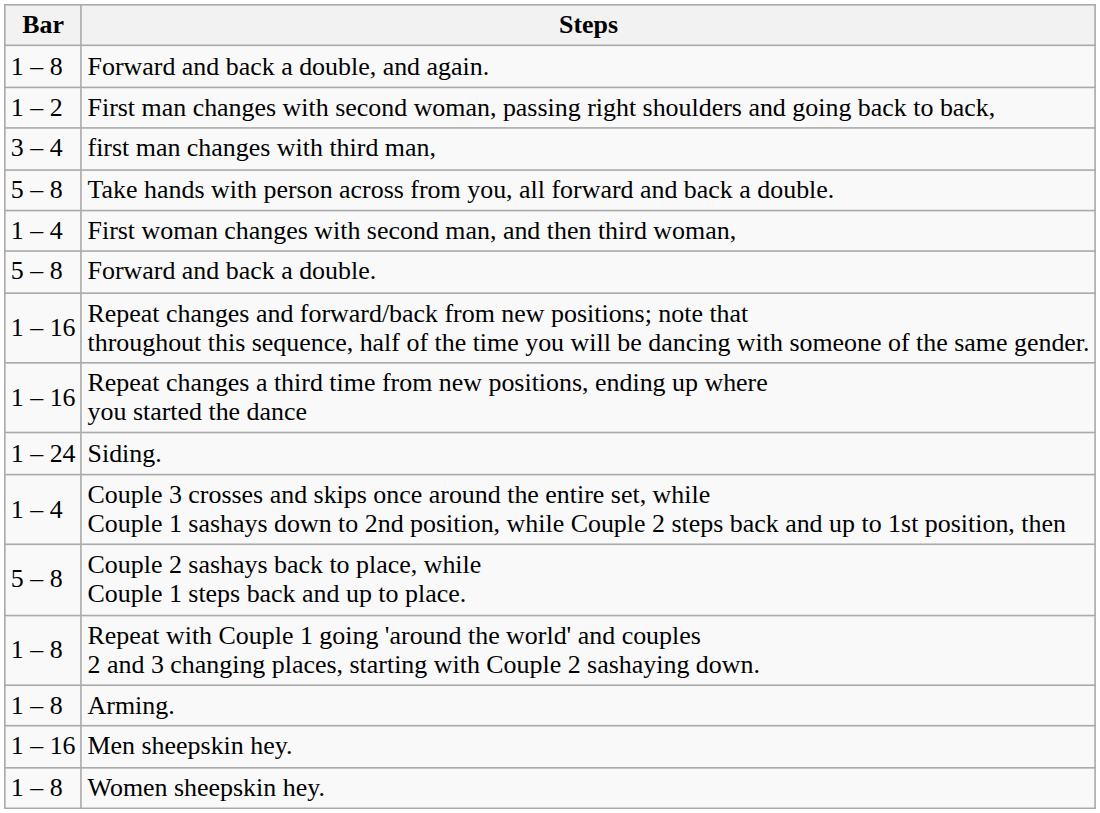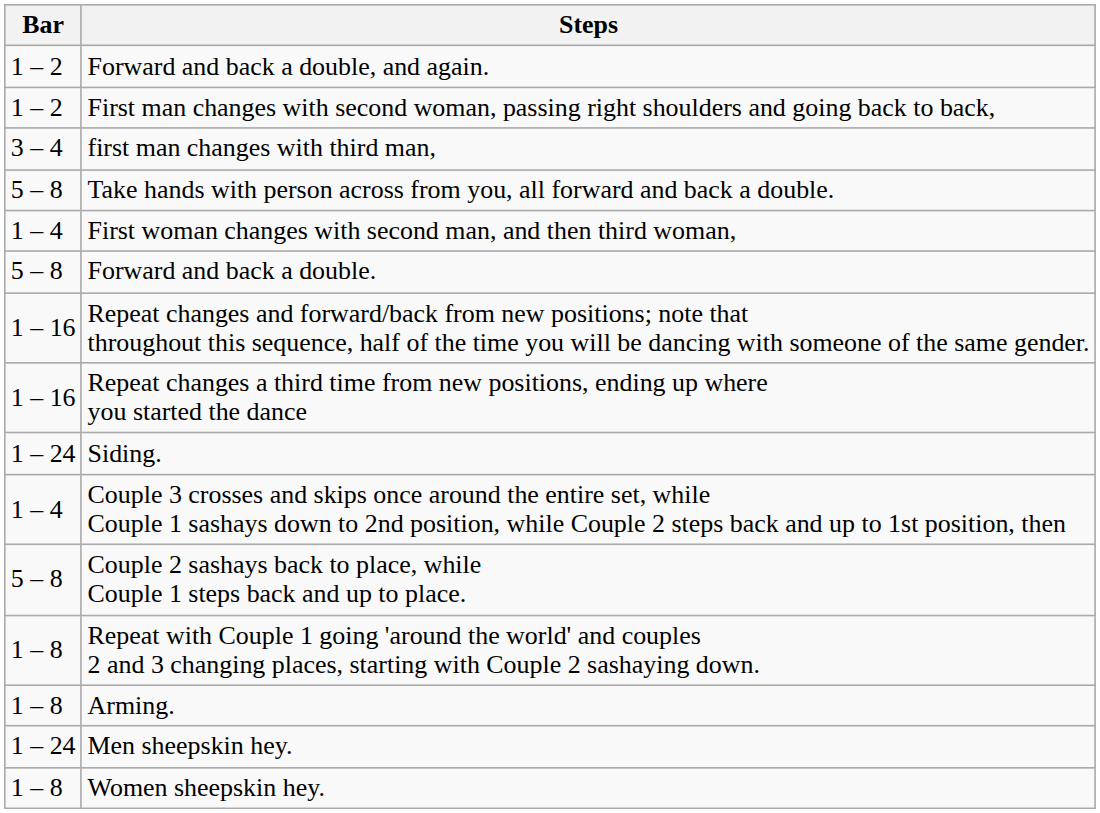(37, 66) 1 – 8 -> (37, 66) 1 – 2
(43, 746) 1 – 16 -> (43, 746) 1 – 24
